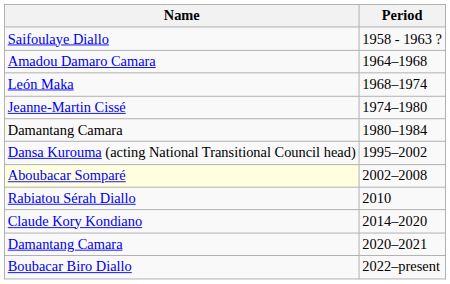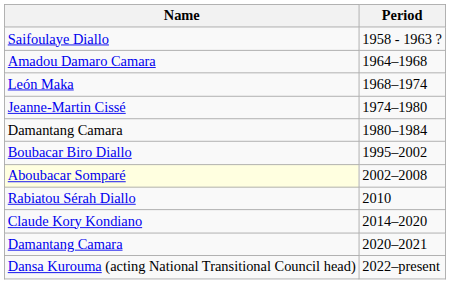(182, 152) Dansa Kurouma (acting National Transitional Council head) -> (70, 152) Boubacar Biro Diallo
(70, 267) Boubacar Biro Diallo -> (182, 267) Dansa Kurouma (acting National Transitional Council head)
